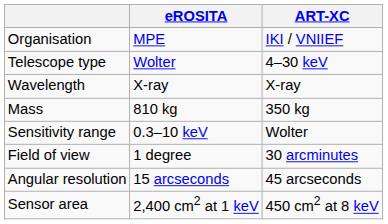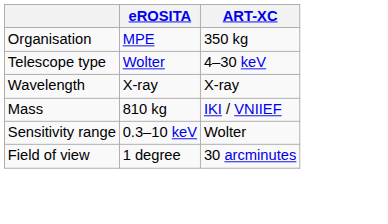(304, 39) IKI / VNIIEF -> (226, 39) 350 kg
(288, 109) 350 kg -> (243, 109) IKI / VNIIEF
- row: (67, 179)
- row: (48, 204)
